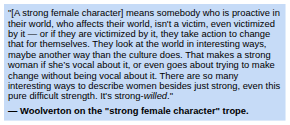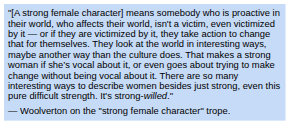(128, 111) bold -> (119, 111) normal
